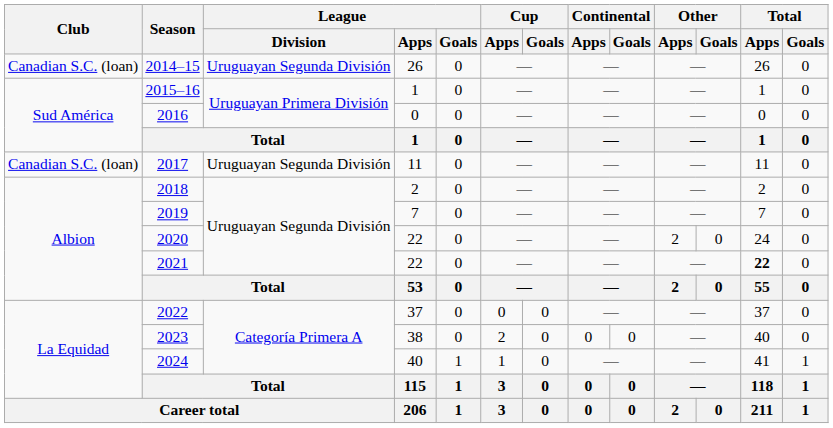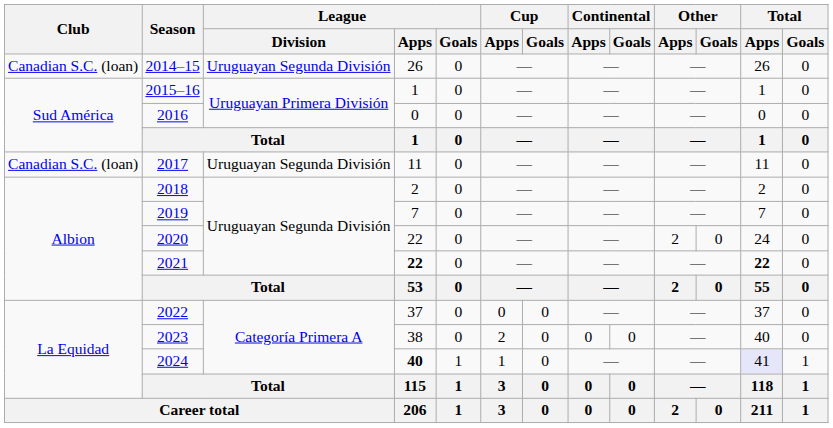(415, 262) normal -> (415, 262) bold
(415, 361) normal -> (415, 361) bold
(762, 361) no background -> (762, 361) lavender background
